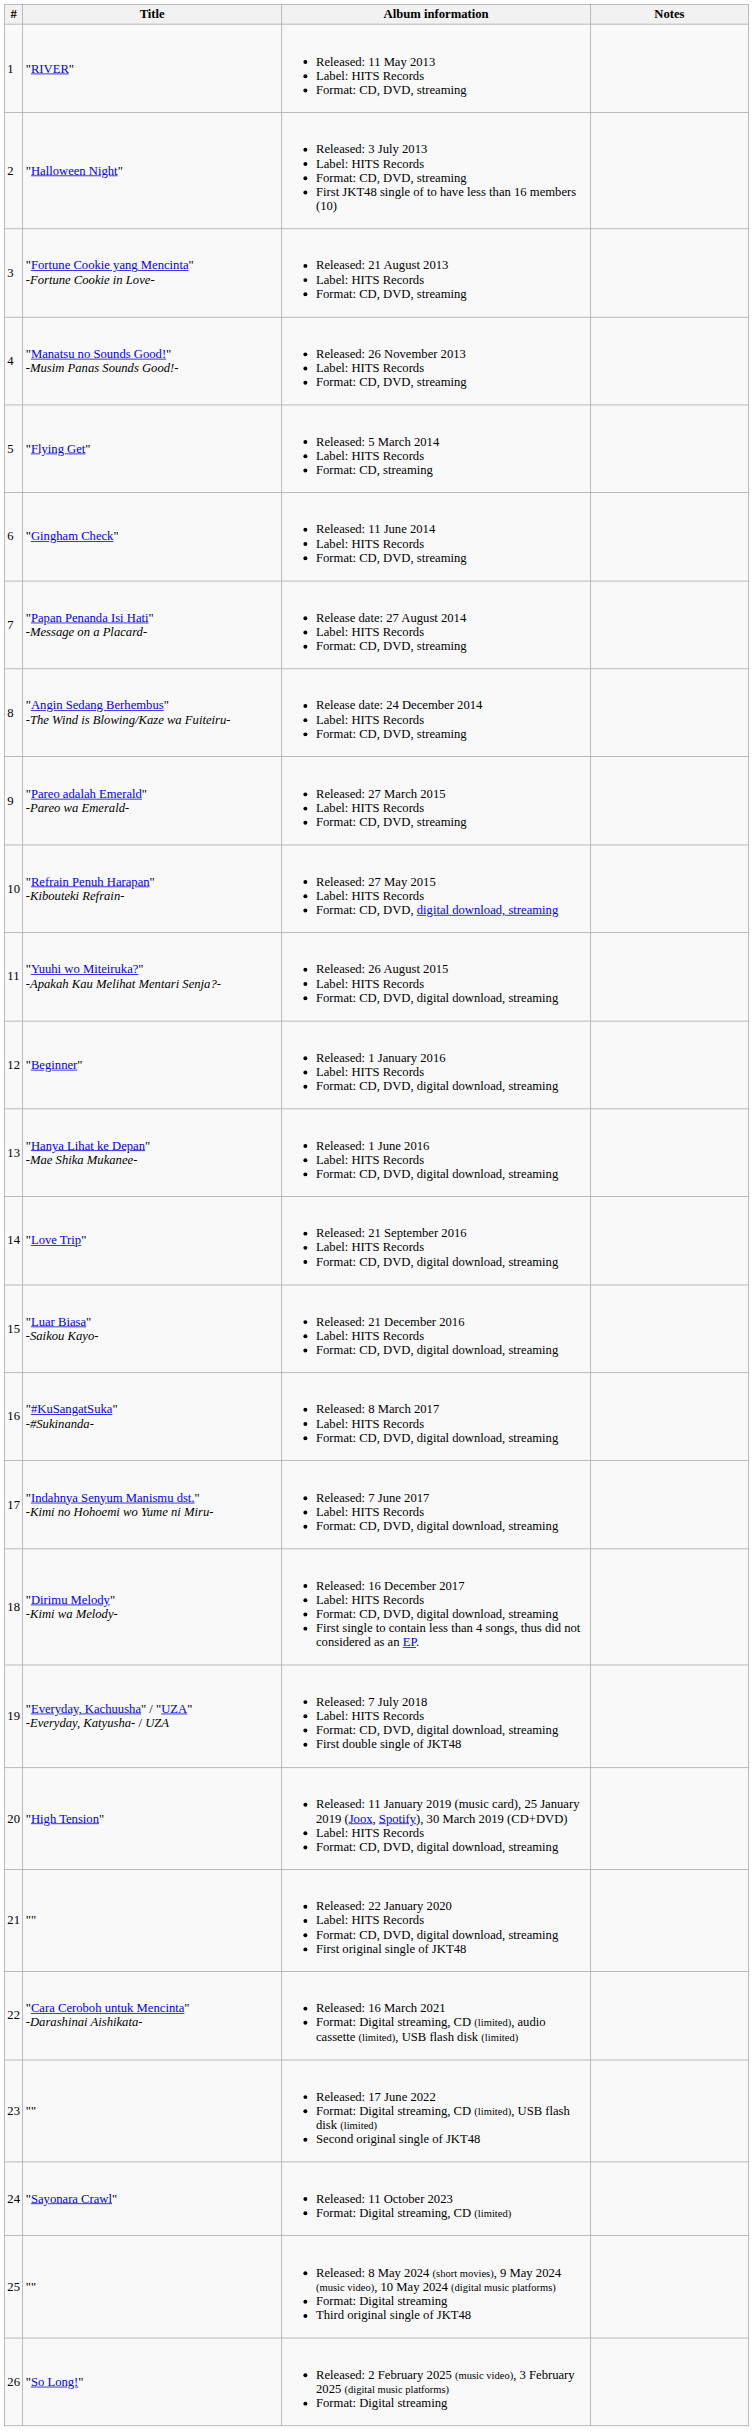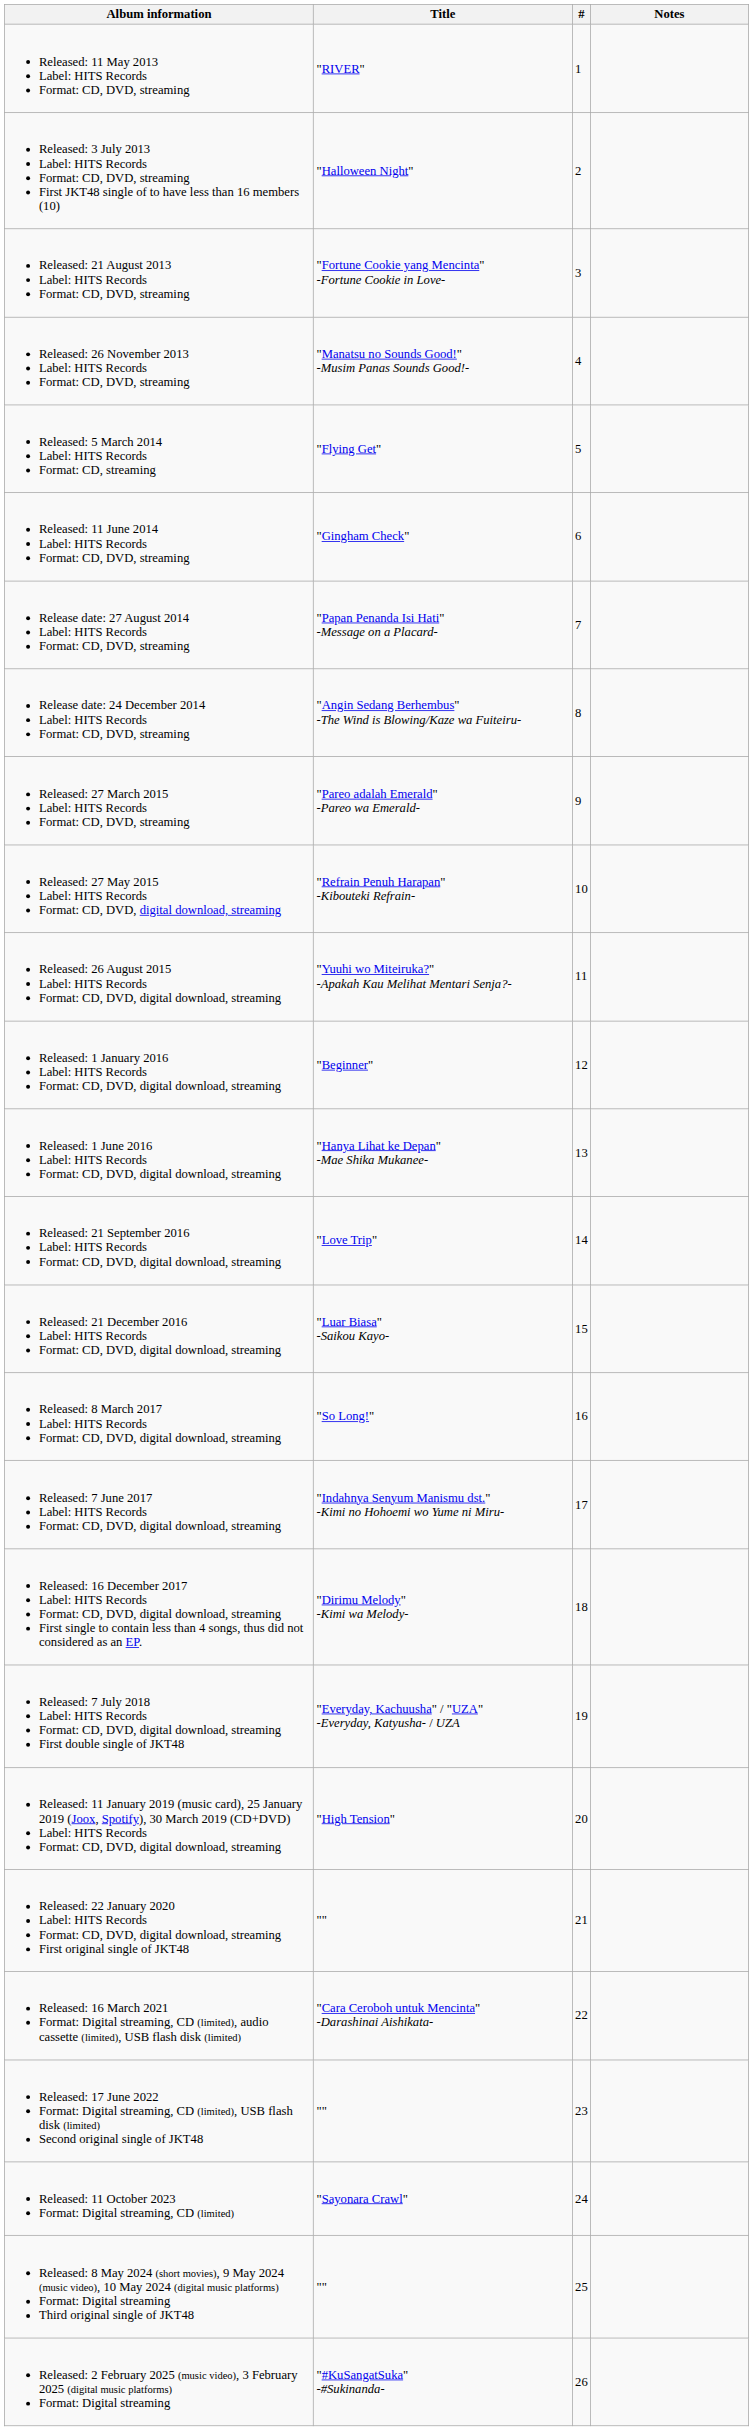columns swapped: (14, 14) <-> (436, 14)
(72, 1416) "#KuSangatSuka" -#Sukinanda- -> (345, 1416) "So Long!"
(55, 2381) "So Long!" -> (362, 2381) "#KuSangatSuka" -#Sukinanda-
